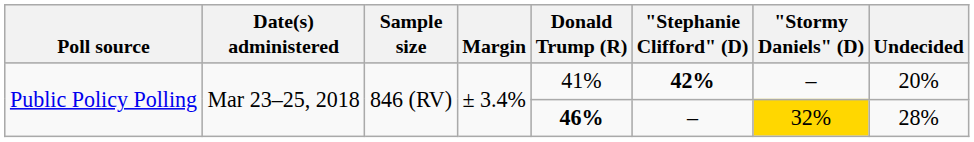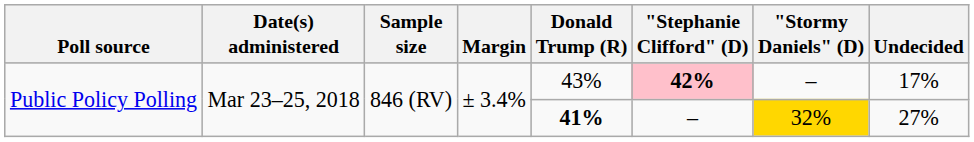(582, 81) 41% -> (582, 81) 43%
(693, 81) no background -> (693, 81) pink background
(919, 81) 20% -> (919, 81) 17%
(582, 117) 46% -> (582, 117) 41%
(919, 117) 28% -> (919, 117) 27%
